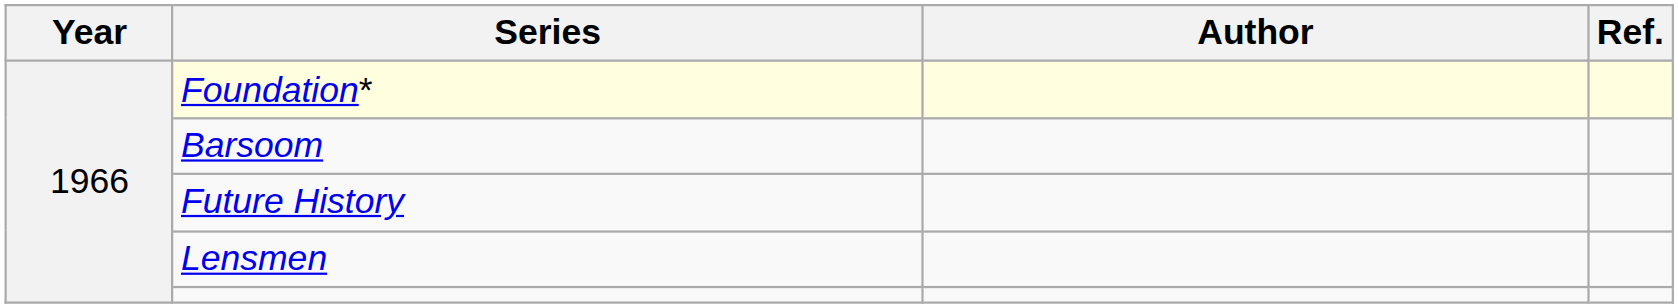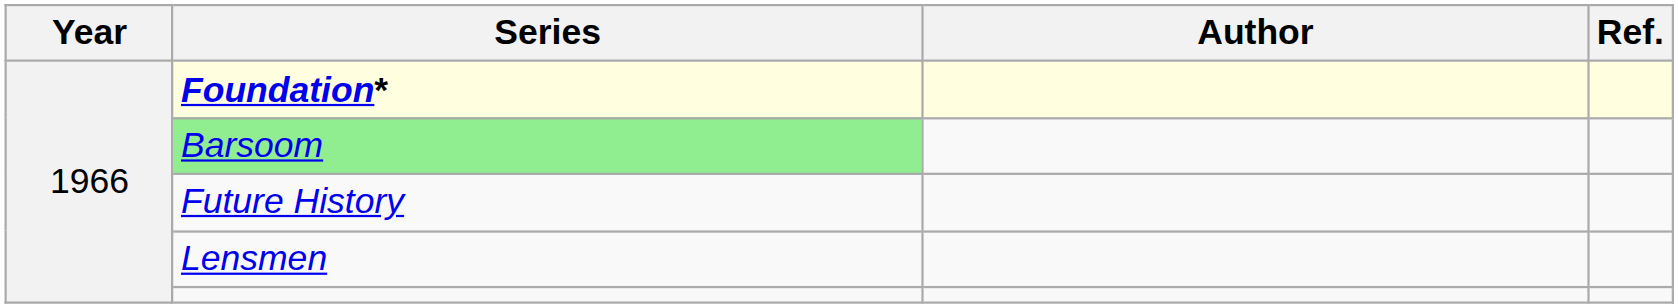(277, 88) normal -> (285, 88) bold
(252, 145) no background -> (252, 145) lightgreen background
